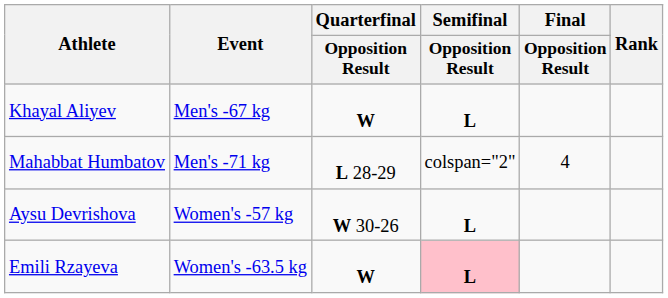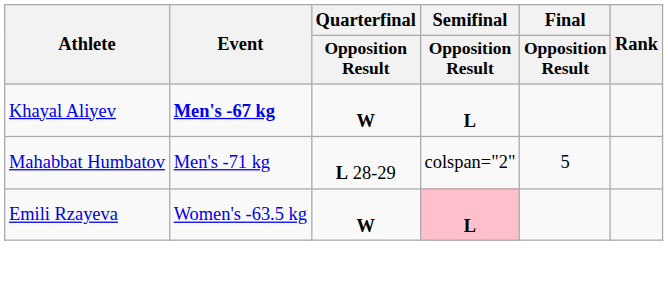(222, 110) normal -> (224, 110) bold
(565, 162) 4 -> (565, 162) 5
- row: (72, 214)
